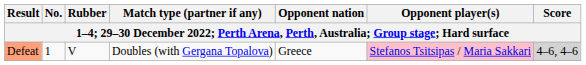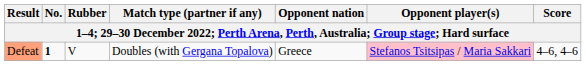(48, 51) normal -> (48, 51) bold
(557, 51) lightgrey background -> (557, 51) no background
